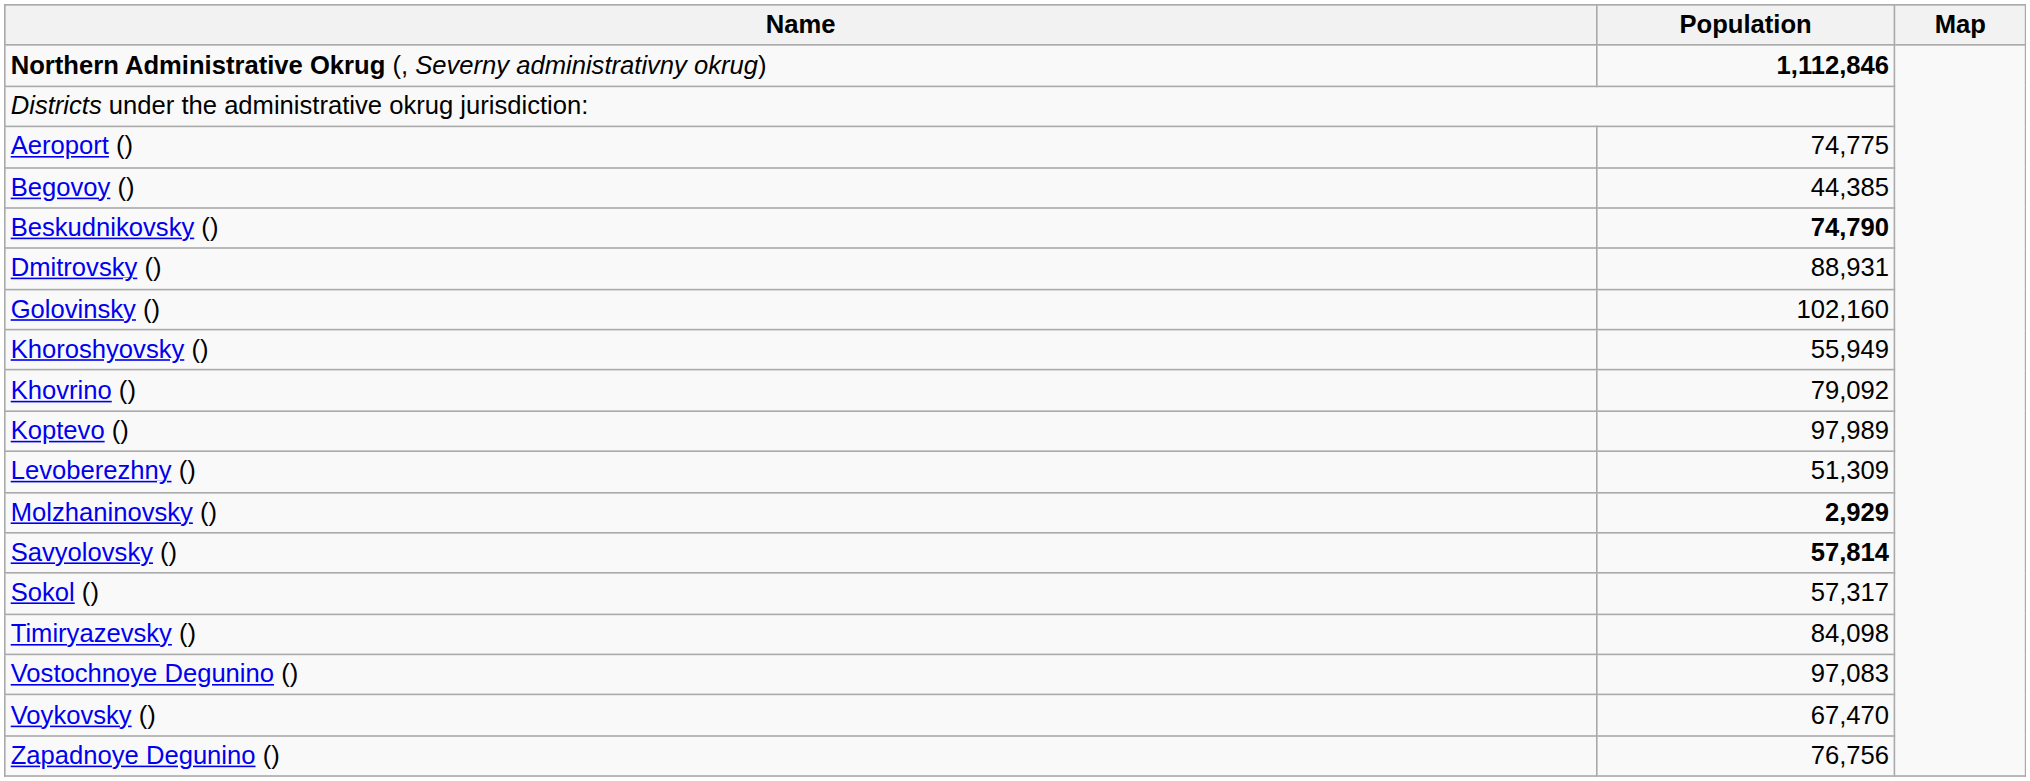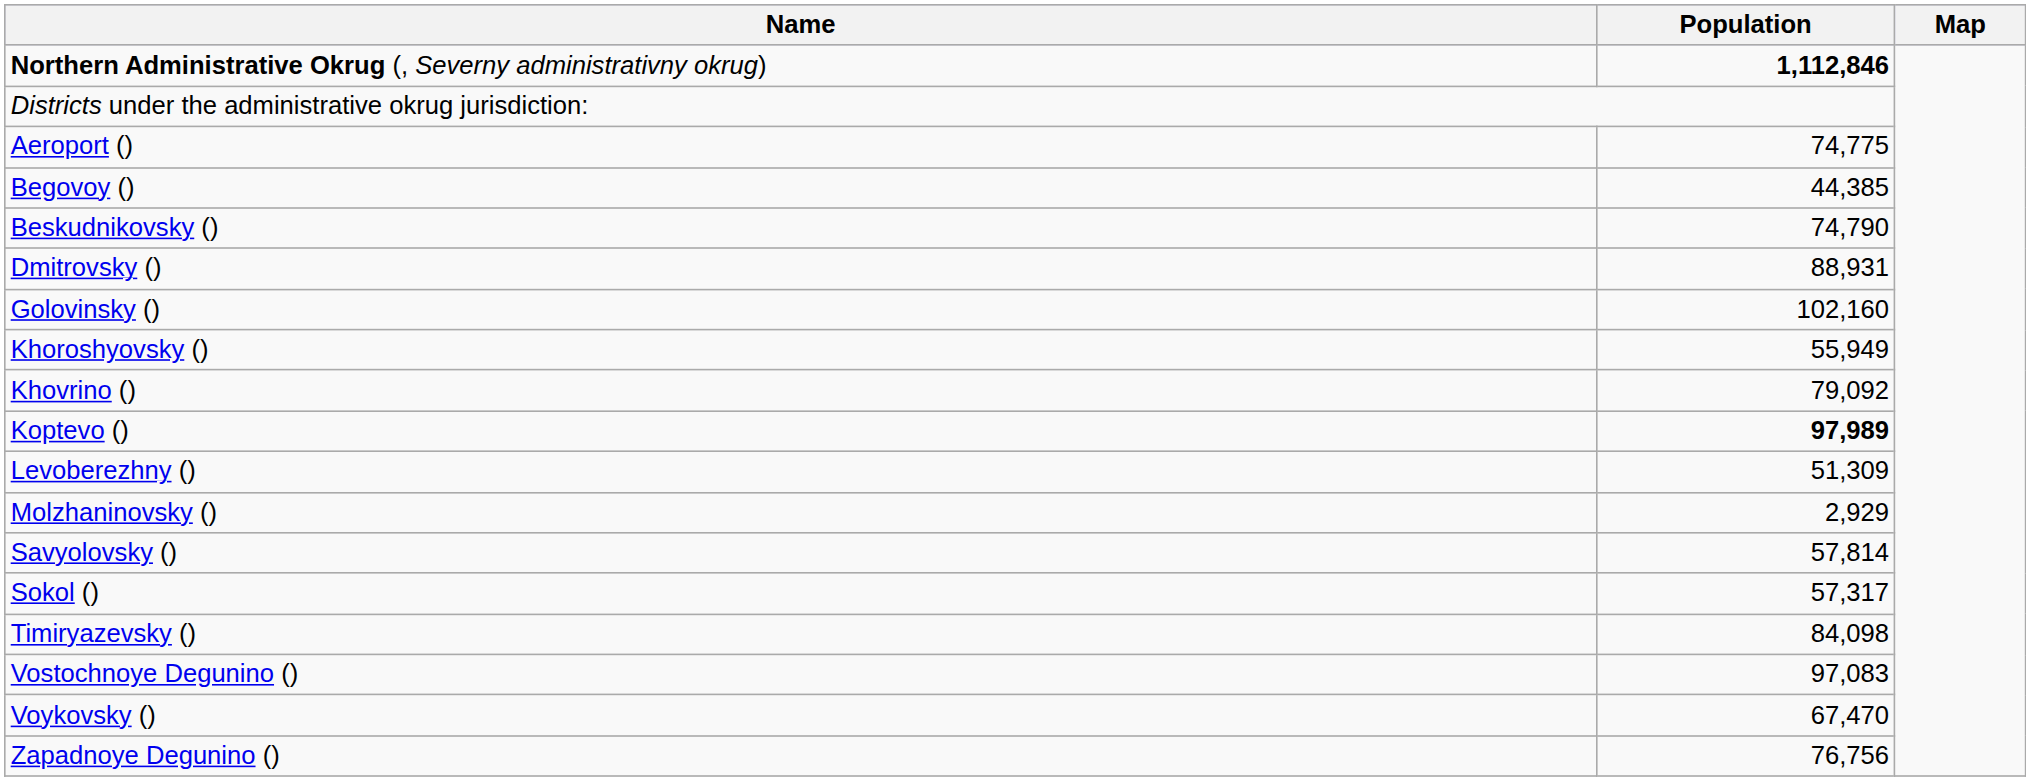(1850, 227) bold -> (1850, 227) normal
(1850, 430) normal -> (1850, 430) bold
(1857, 512) bold -> (1857, 512) normal
(1850, 552) bold -> (1850, 552) normal
